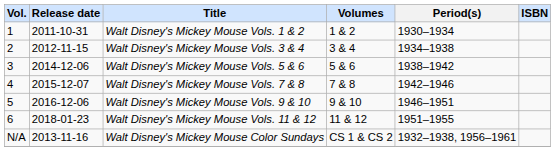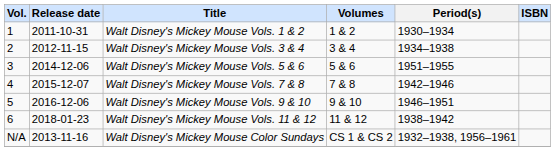(426, 66) 1938–1942 -> (426, 66) 1951–1955
(426, 119) 1951–1955 -> (426, 119) 1938–1942
